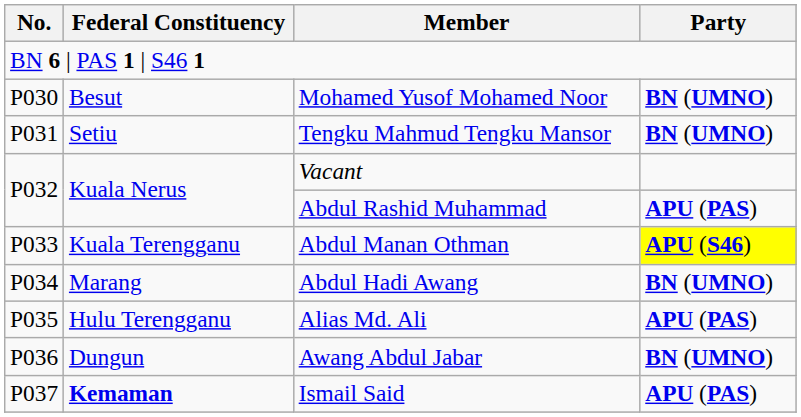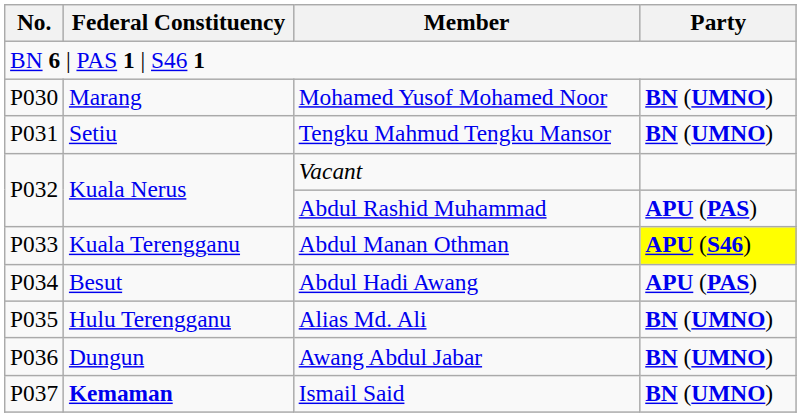(96, 97) Besut -> (105, 97) Marang
(105, 282) Marang -> (96, 282) Besut
(709, 282) BN (UMNO) -> (701, 282) APU (PAS)
(701, 319) APU (PAS) -> (709, 319) BN (UMNO)
(701, 393) APU (PAS) -> (709, 393) BN (UMNO)
